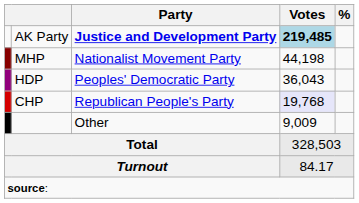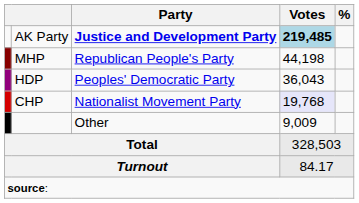(158, 58) Nationalist Movement Party -> (154, 58) Republican People's Party
(154, 101) Republican People's Party -> (158, 101) Nationalist Movement Party
